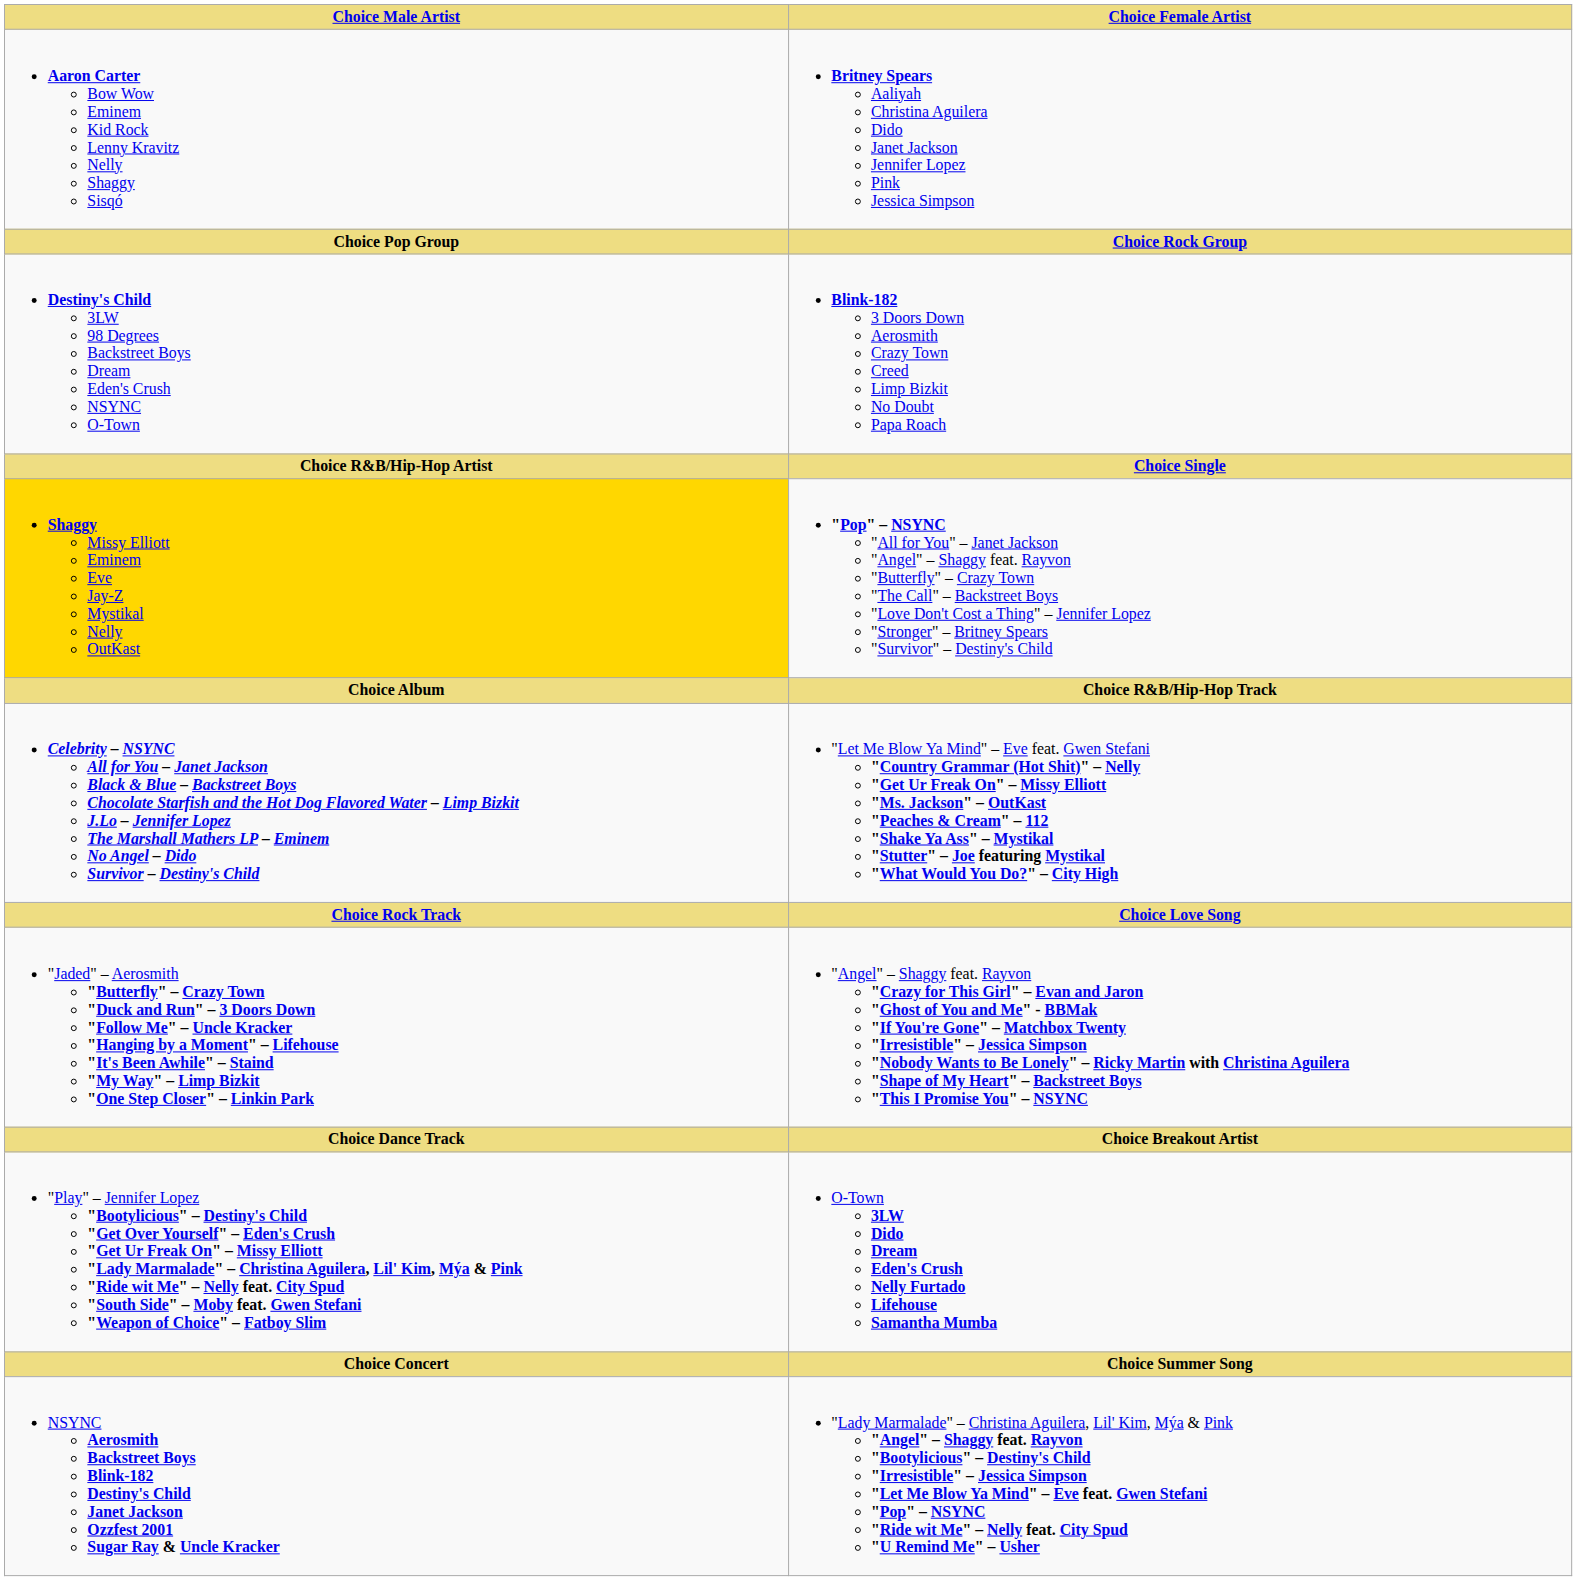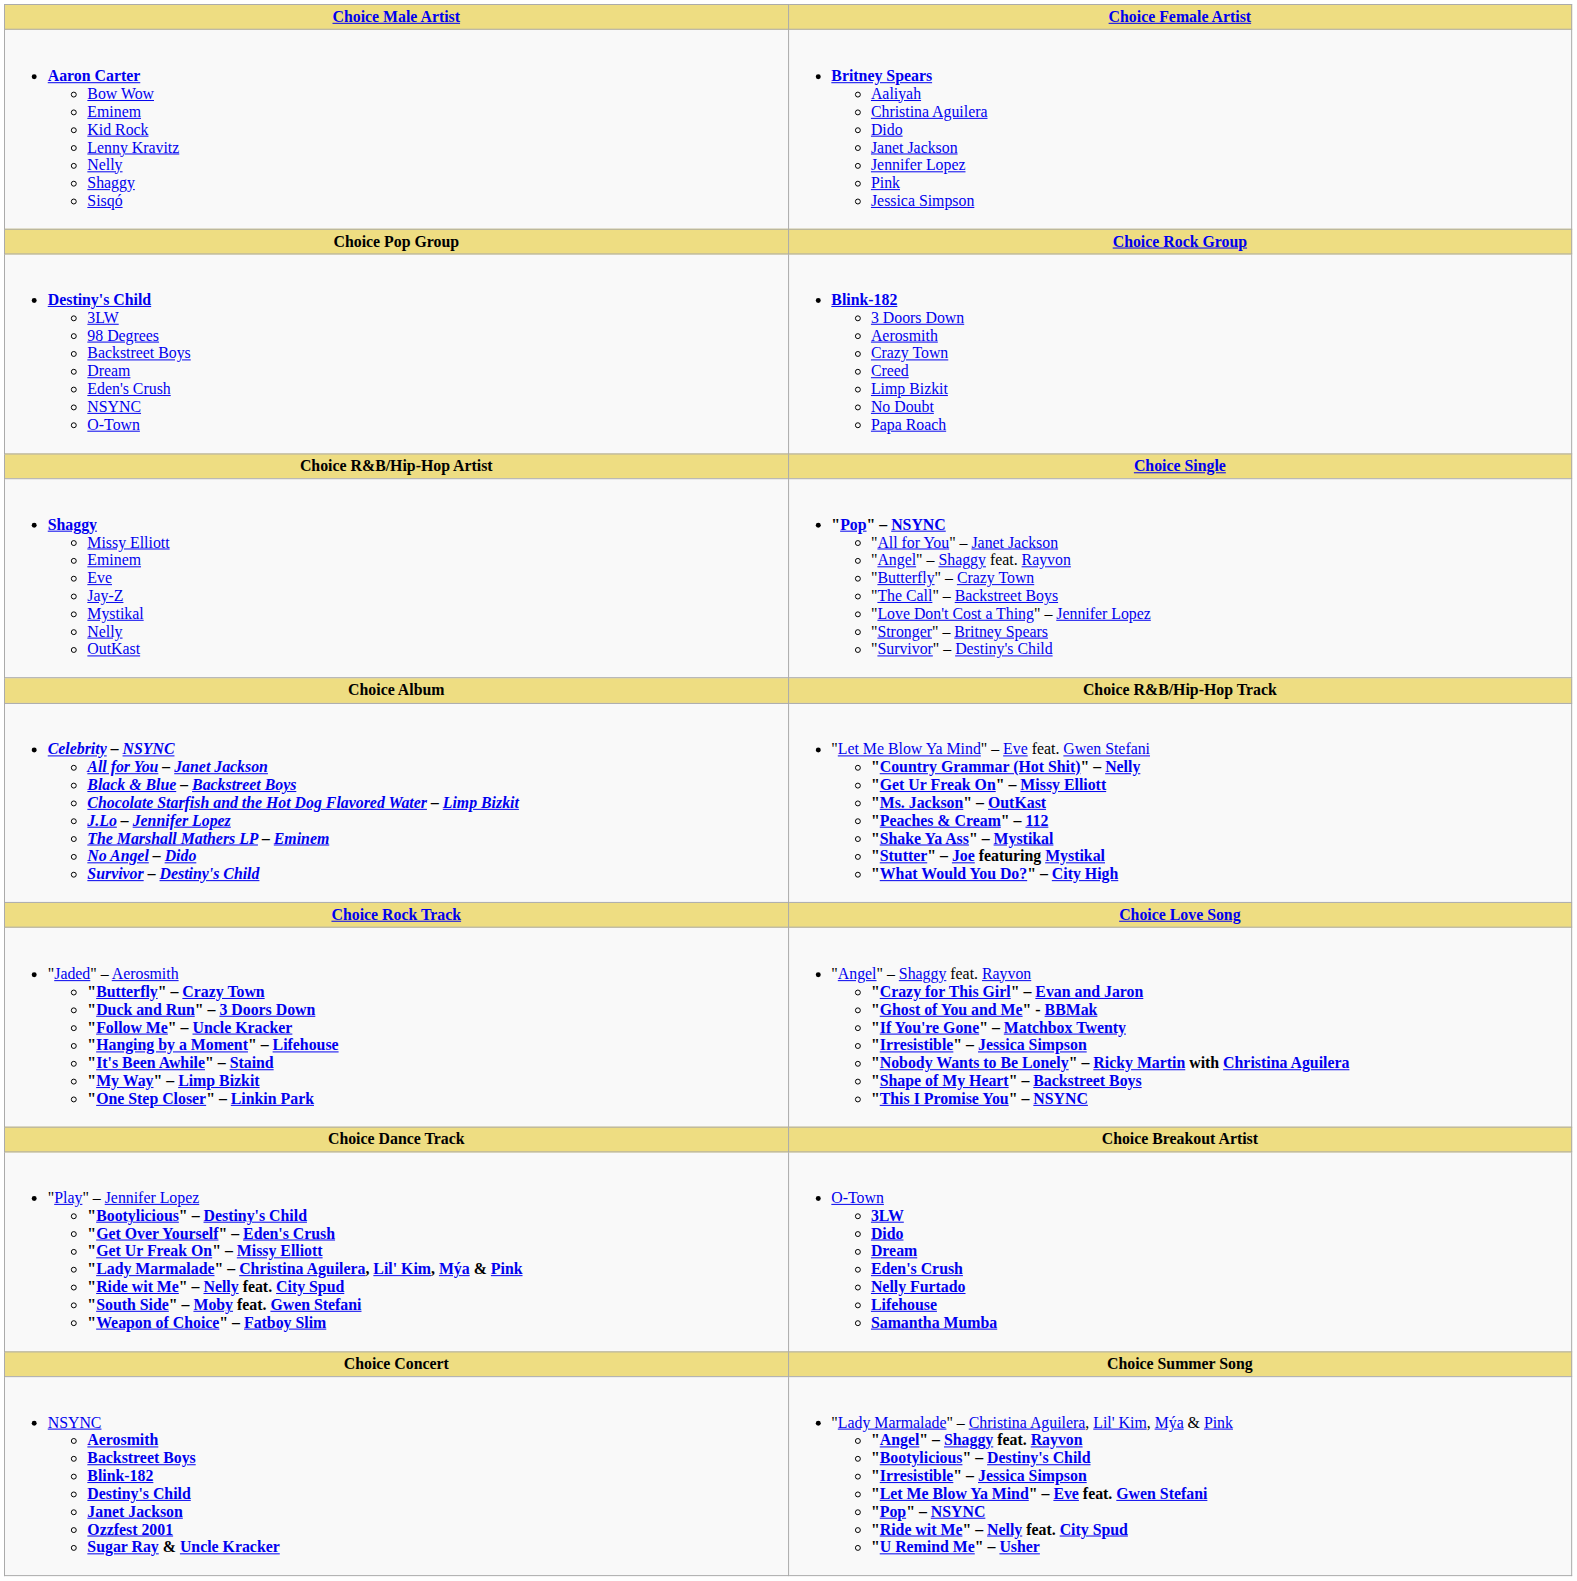(396, 587) gold background -> (396, 587) no background
